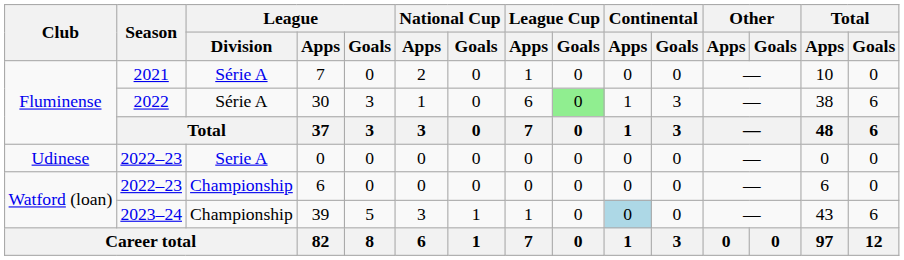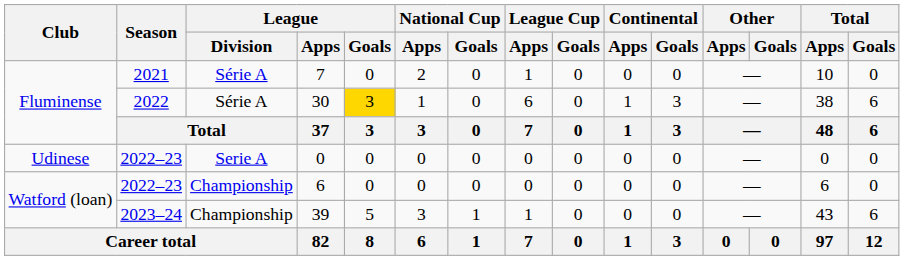(370, 102) no background -> (370, 102) gold background
(578, 102) lightgreen background -> (578, 102) no background
(628, 213) lightblue background -> (628, 213) no background
